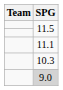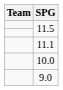(45, 61) 10.3 -> (45, 61) 10.0
(45, 77) lightgrey background -> (45, 77) no background
